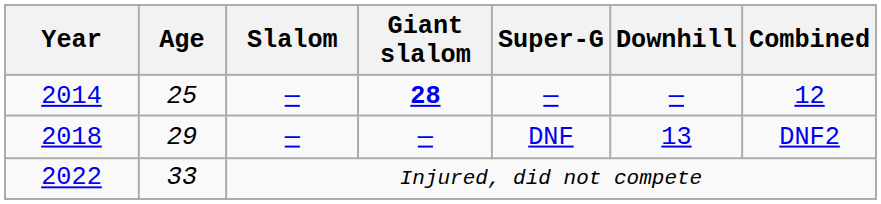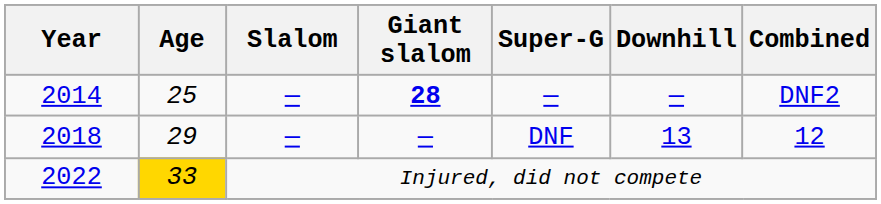(810, 96) 12 -> (810, 96) DNF2
(810, 137) DNF2 -> (810, 137) 12
(182, 178) no background -> (182, 178) gold background
